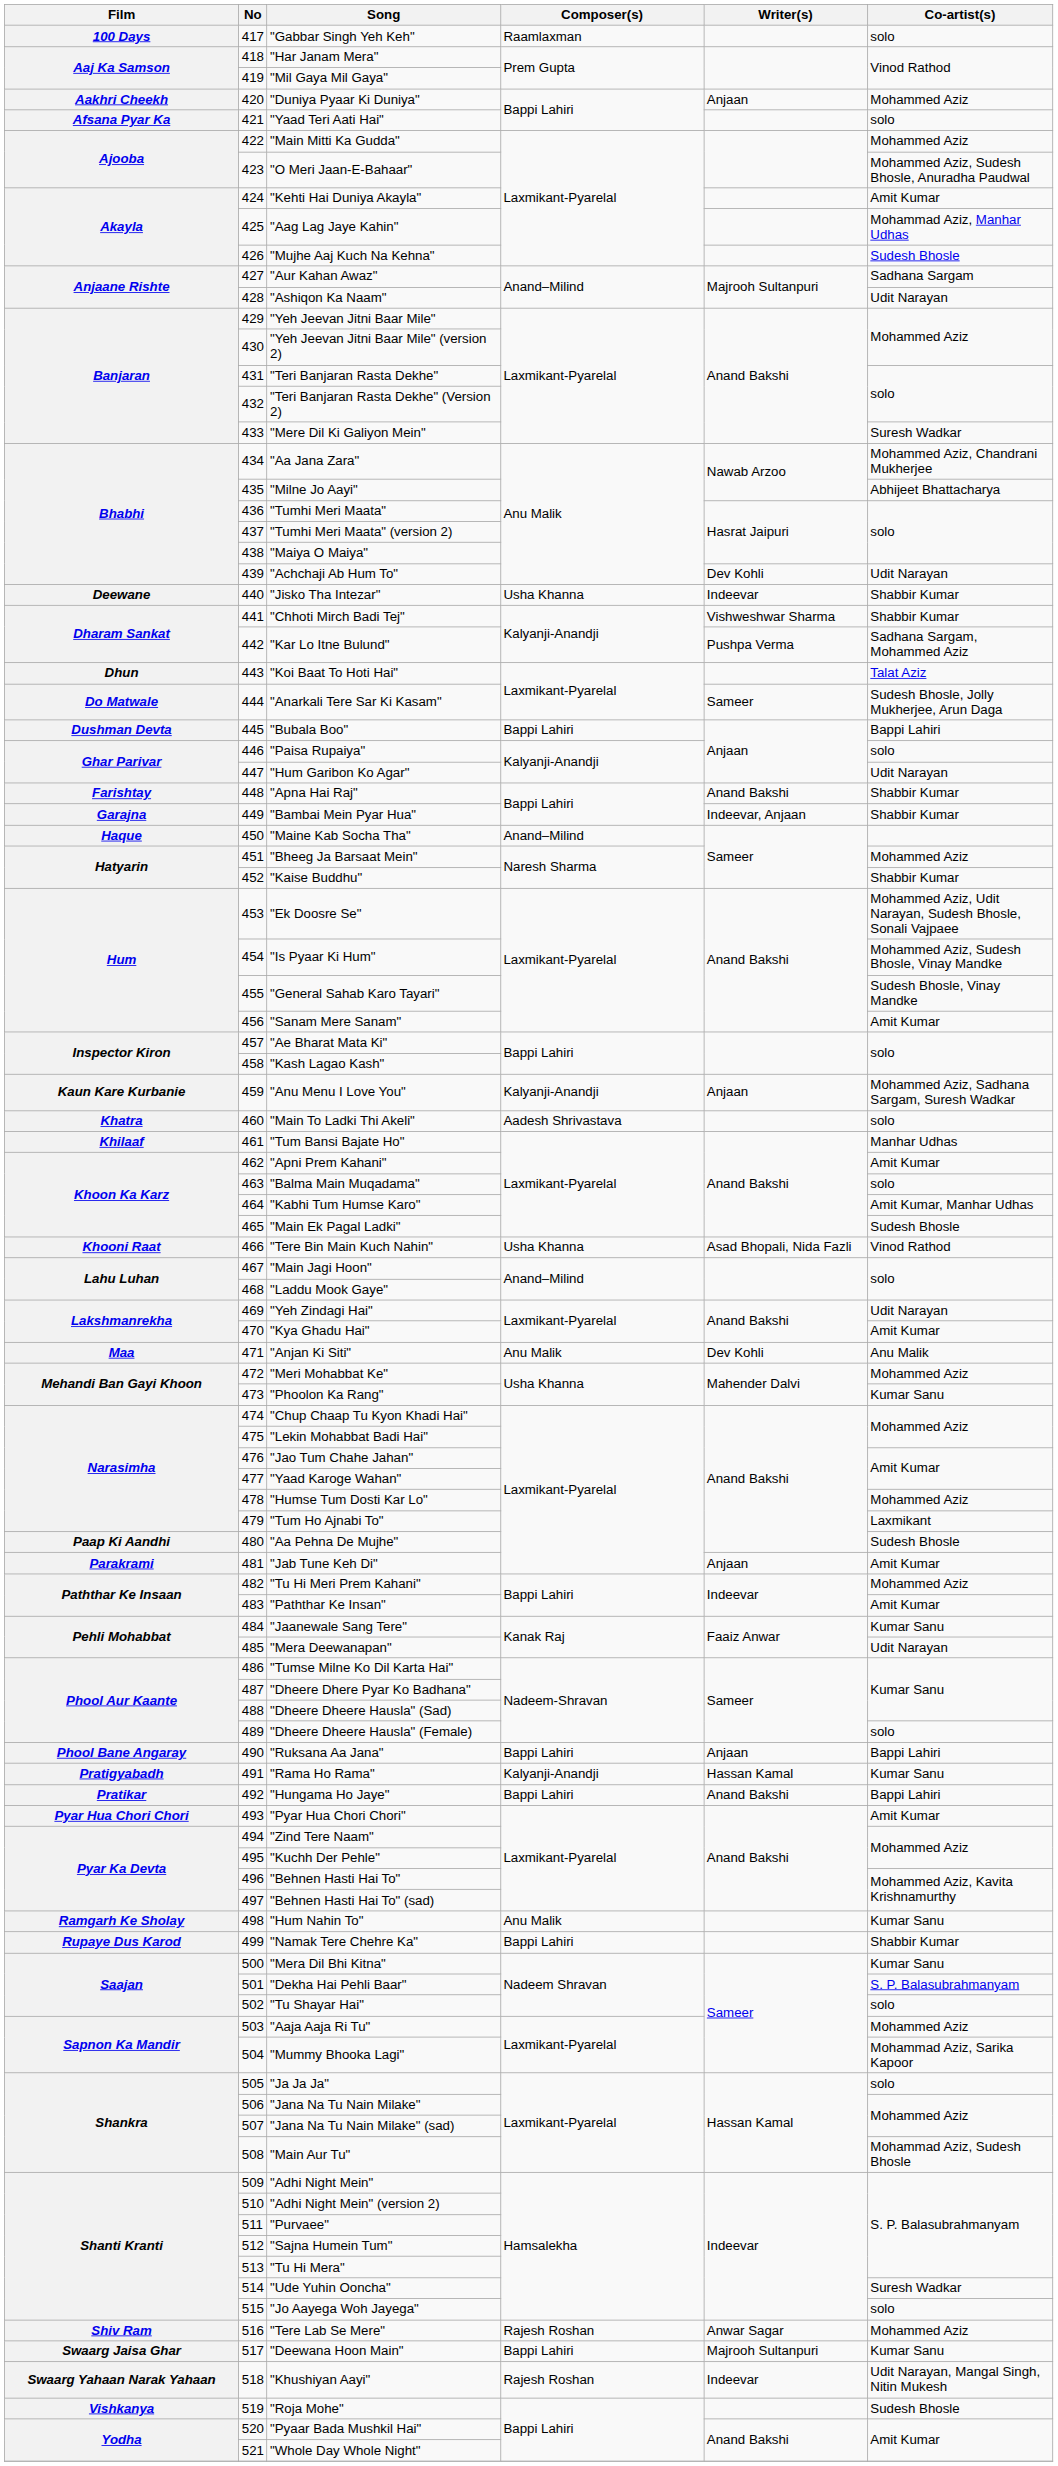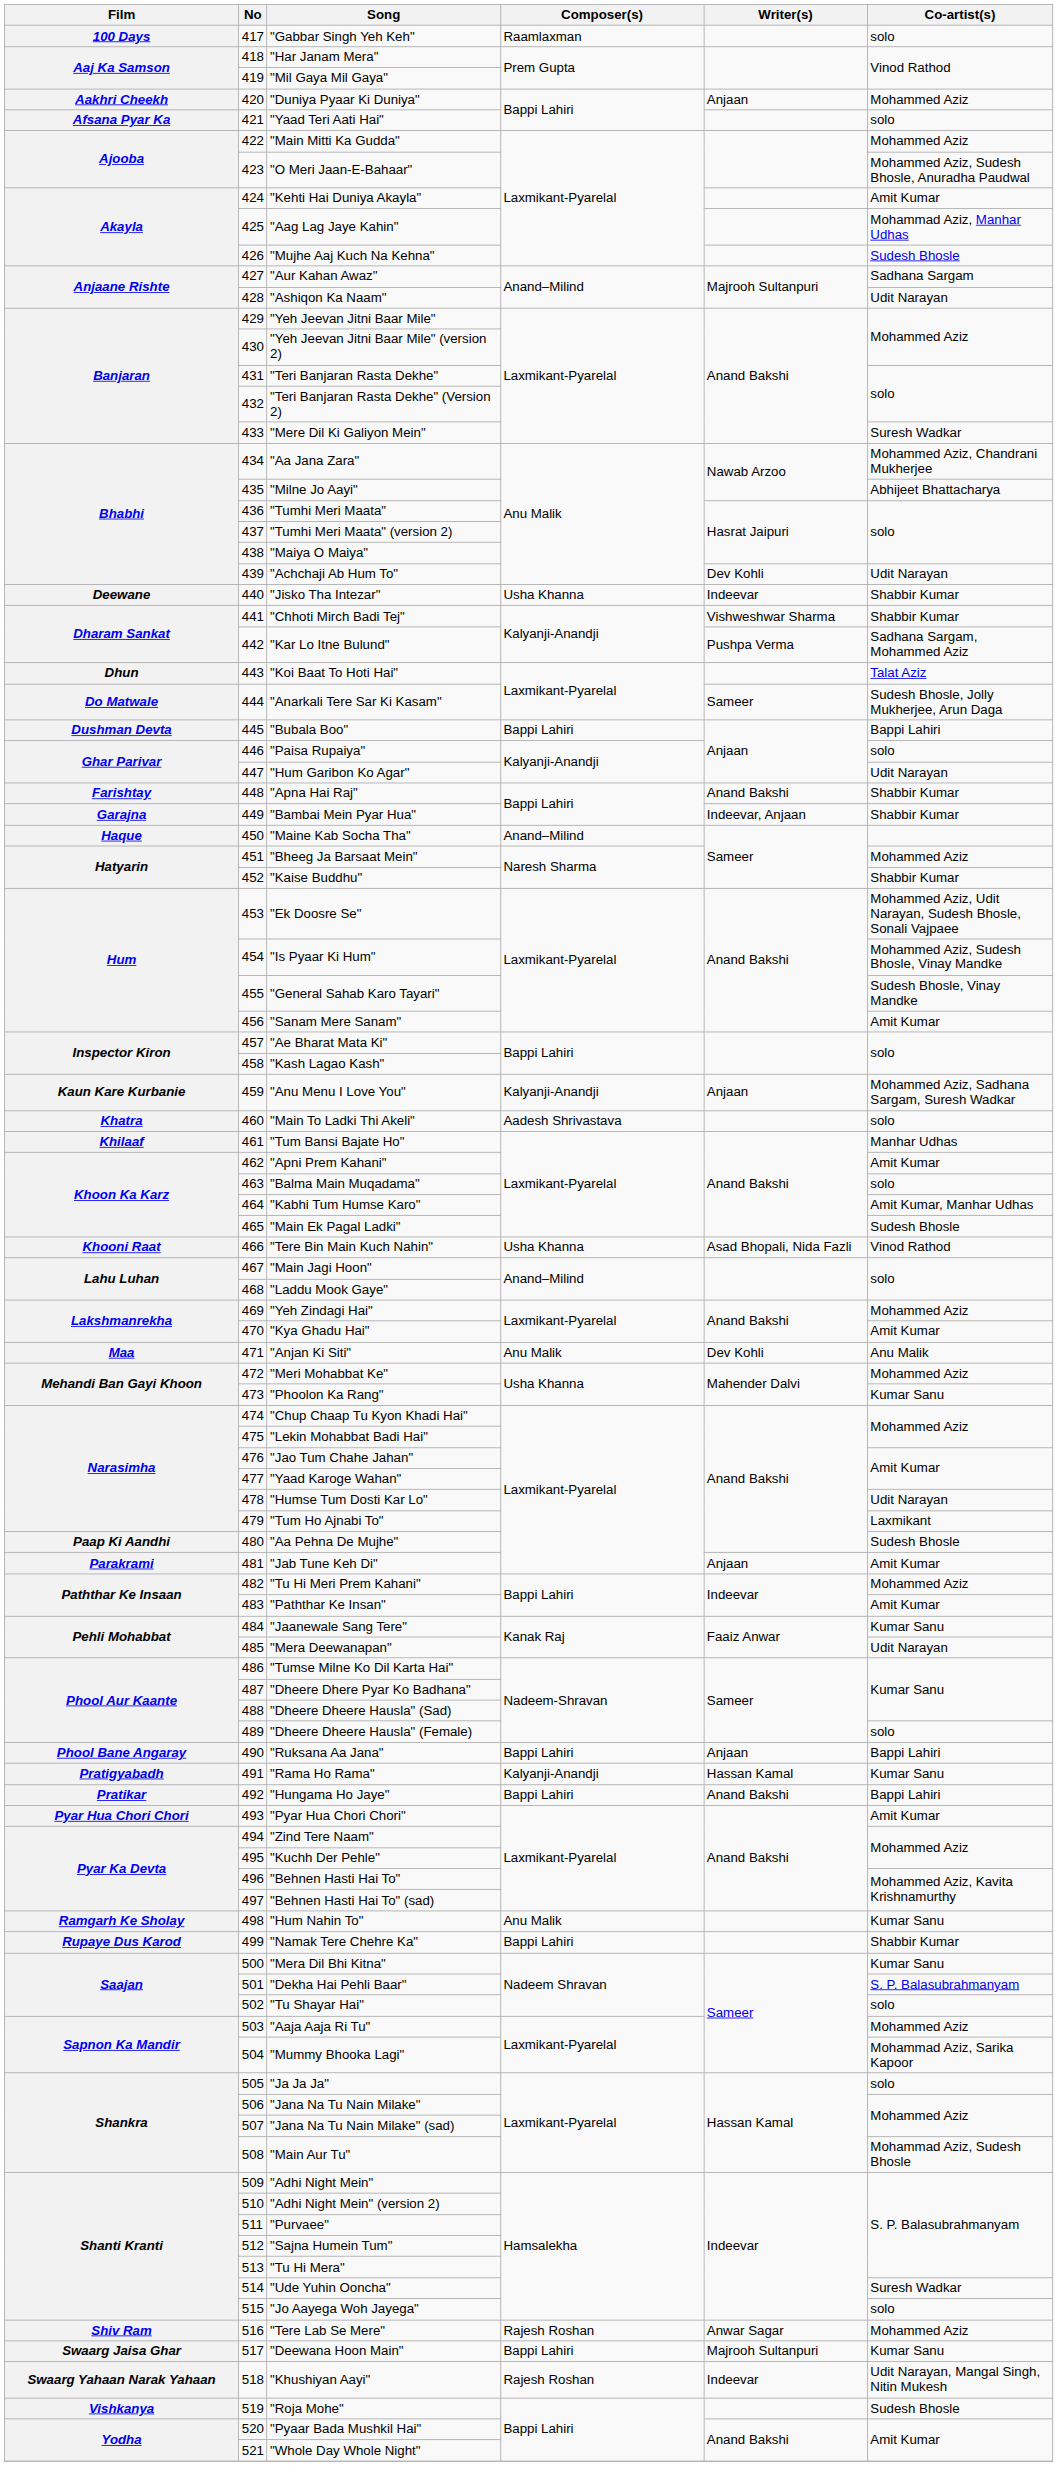(909, 1310) Udit Narayan -> (919, 1310) Mohammed Aziz
(919, 1500) Mohammed Aziz -> (909, 1500) Udit Narayan
